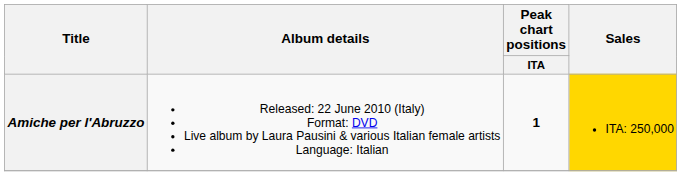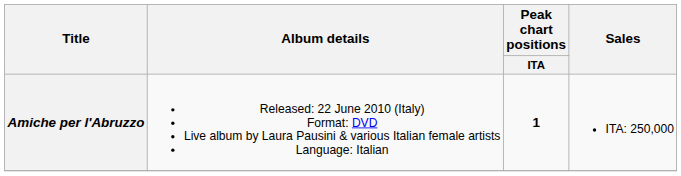(623, 129) gold background -> (623, 129) no background
